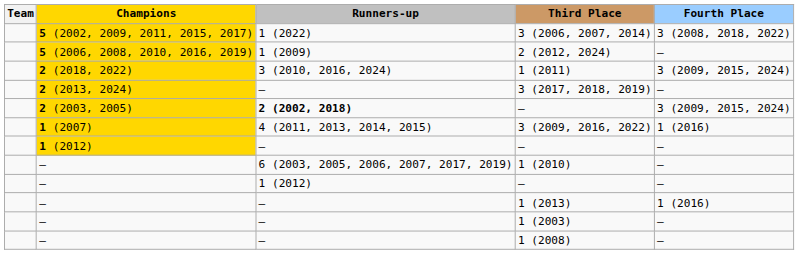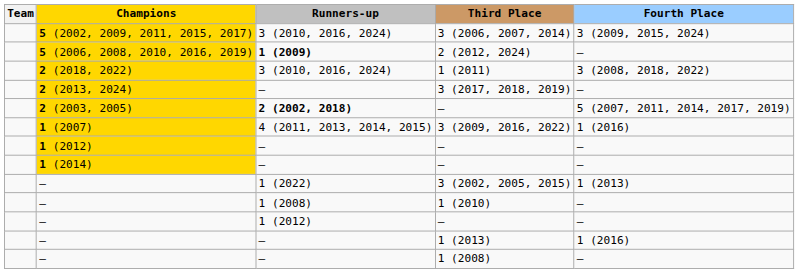(285, 32) 1 (2022) -> (325, 32) 3 (2010, 2016, 2024)
(724, 32) 3 (2008, 2018, 2022) -> (644, 32) 3 (2009, 2015, 2024)
(285, 51) normal -> (285, 51) bold
(724, 70) 3 (2009, 2015, 2024) -> (644, 70) 3 (2008, 2018, 2022)
(724, 108) 3 (2009, 2015, 2024) -> (684, 108) 5 (2007, 2011, 2014, 2017, 2019)
+ row: (66, 164)
+ row: (43, 183)
(386, 164) 6 (2003, 2005, 2006, 2007, 2017, 2019) -> (285, 202) 1 (2008)
- row: (43, 221)
